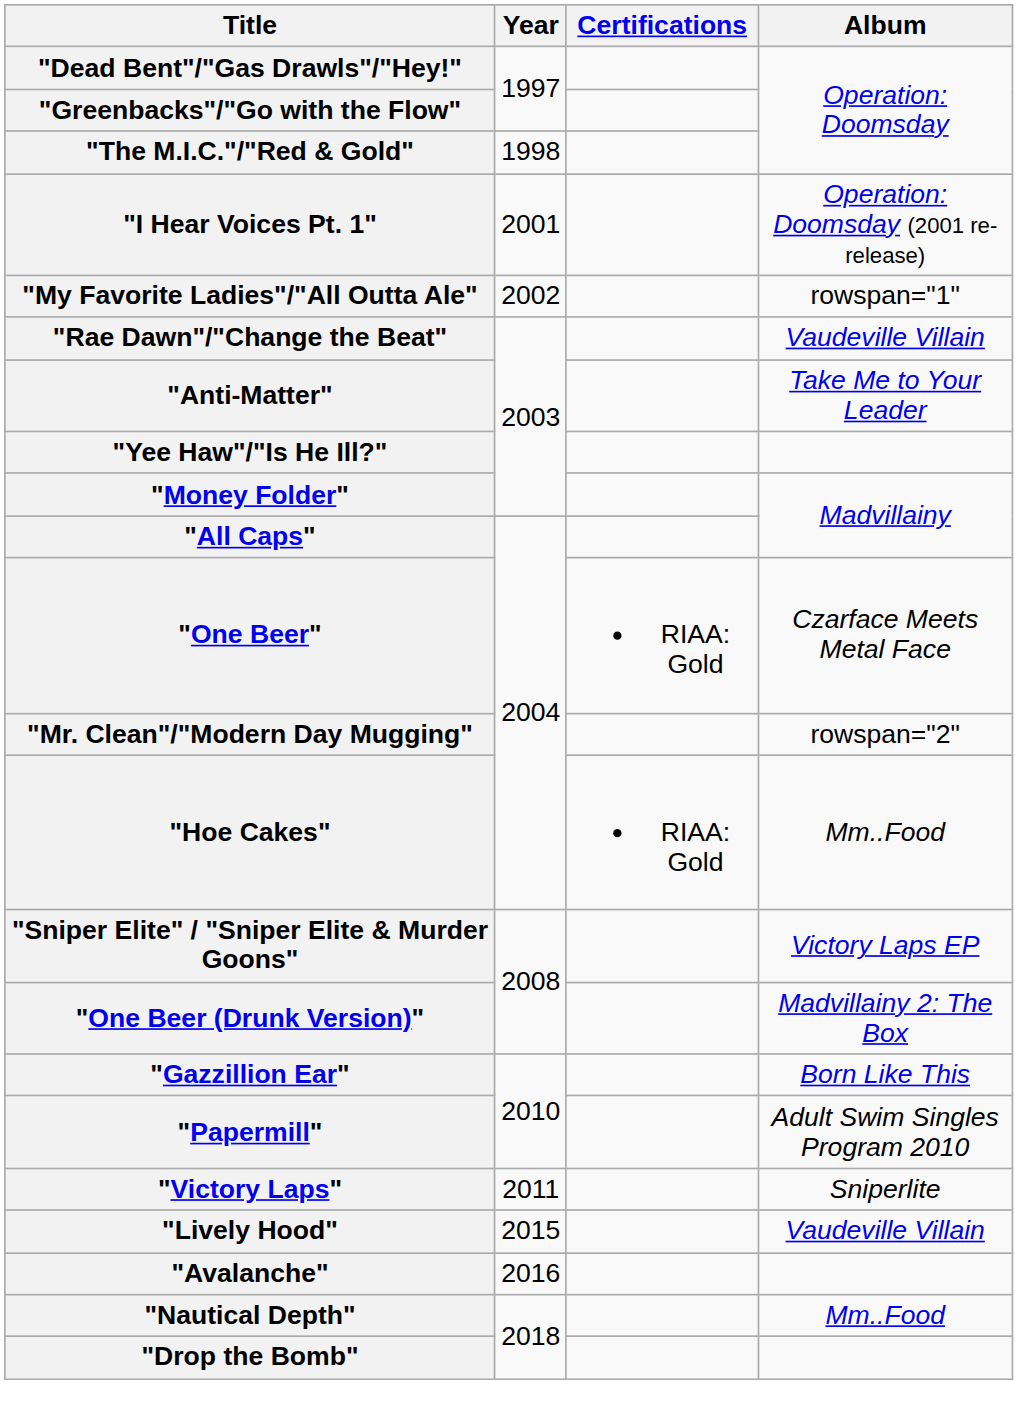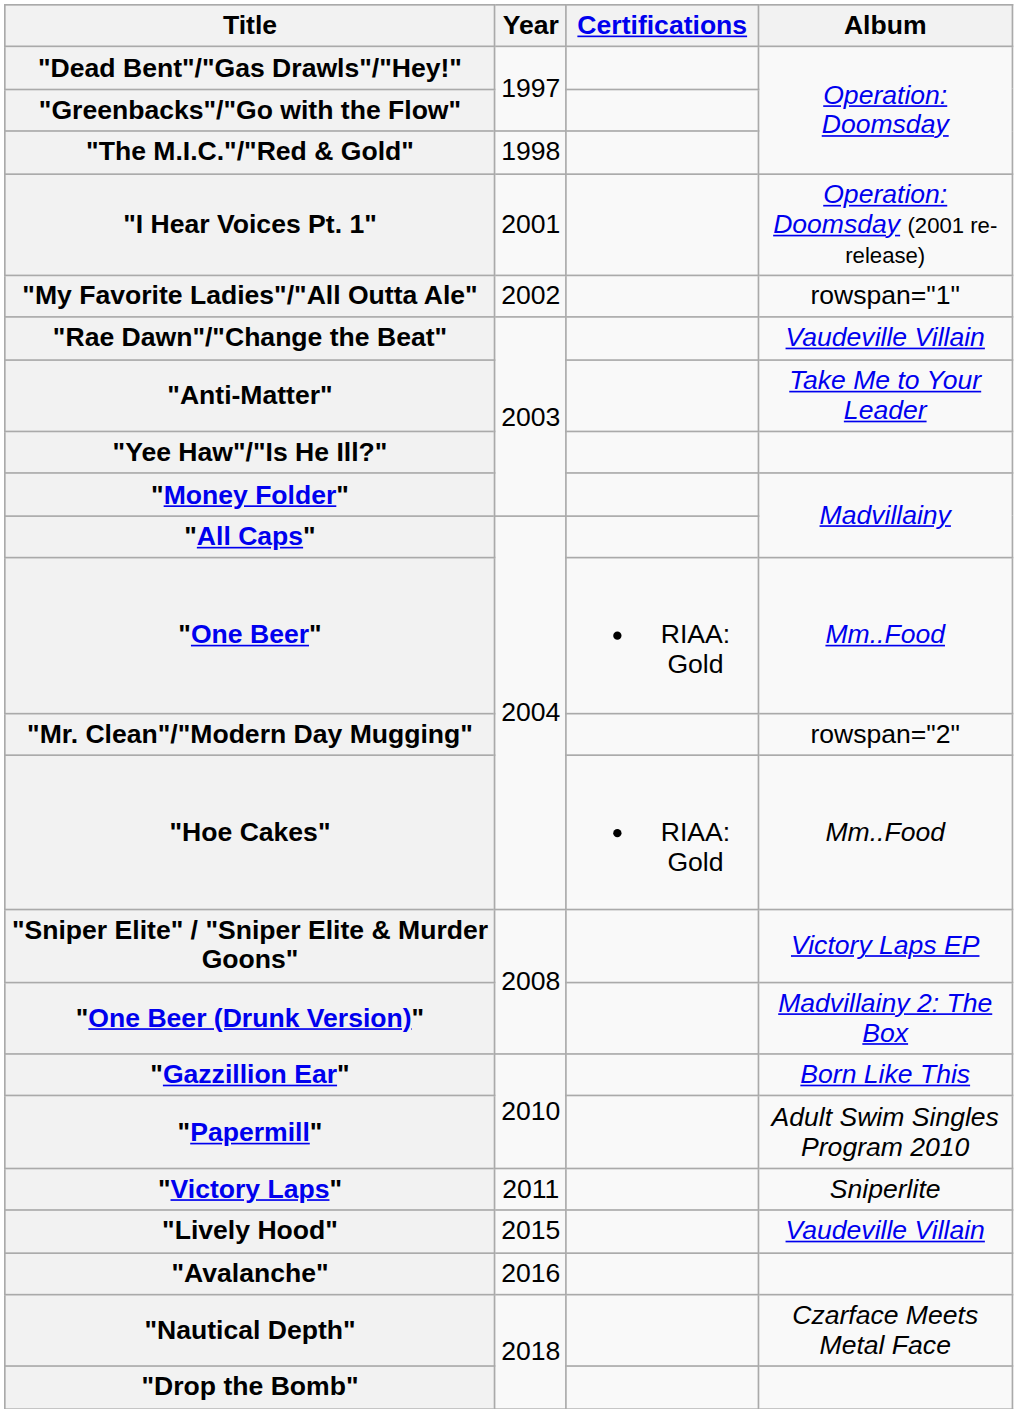(885, 634) Czarface Meets Metal Face -> (885, 634) Mm..Food
(885, 1315) Mm..Food -> (885, 1330) Czarface Meets Metal Face
